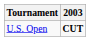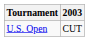(73, 28) bold -> (72, 28) normal
